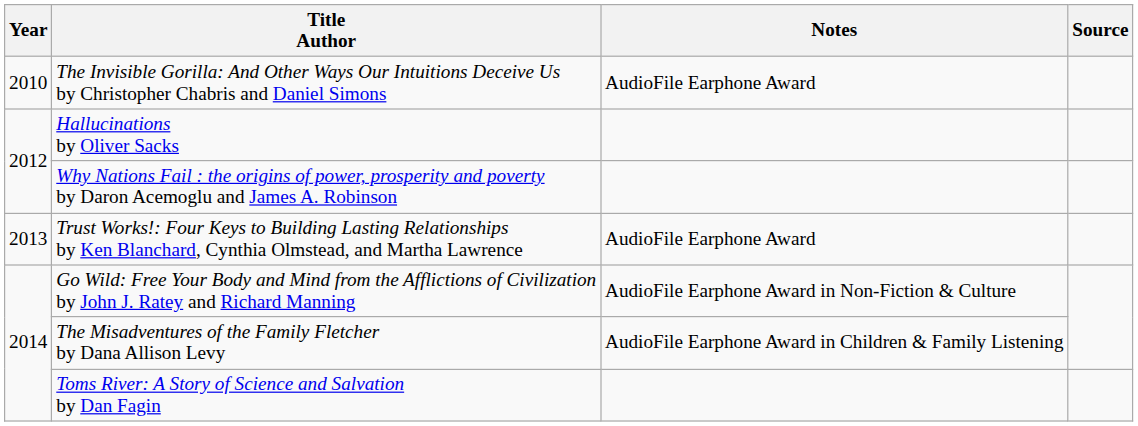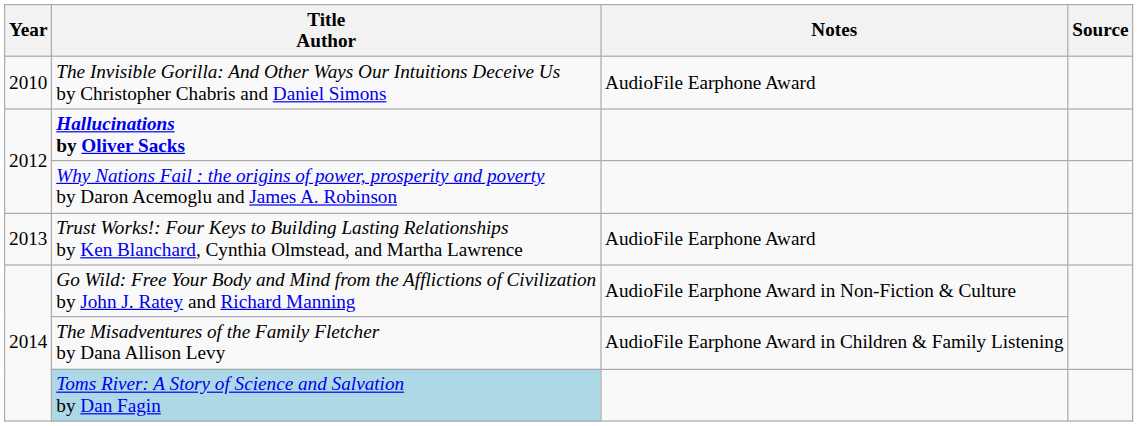(118, 134) normal -> (121, 134) bold
(230, 394) no background -> (230, 394) lightblue background
